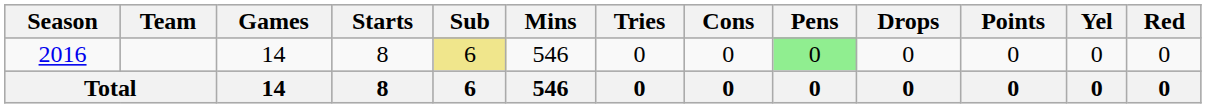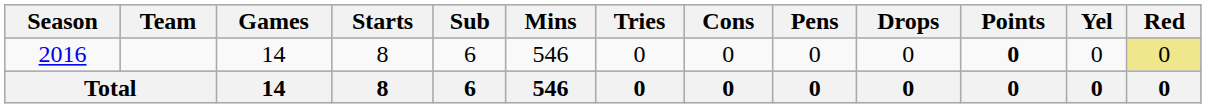(470, 54) khaki background -> (470, 54) no background
(815, 54) lightgreen background -> (815, 54) no background
(1013, 54) normal -> (1013, 54) bold
(1164, 54) no background -> (1164, 54) khaki background
